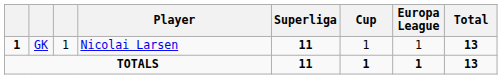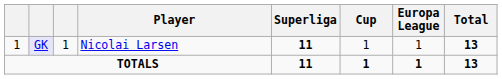(17, 46) bold -> (17, 46) normal
(41, 46) no background -> (41, 46) lavender background
